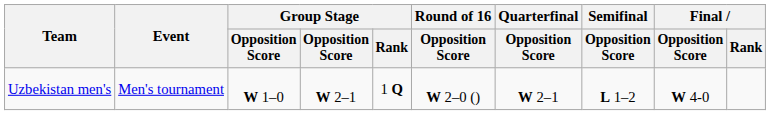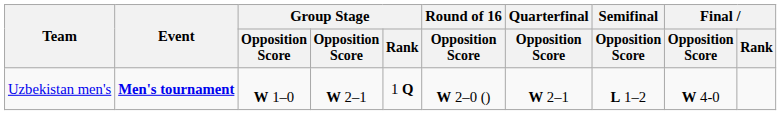(171, 89) normal -> (176, 89) bold
